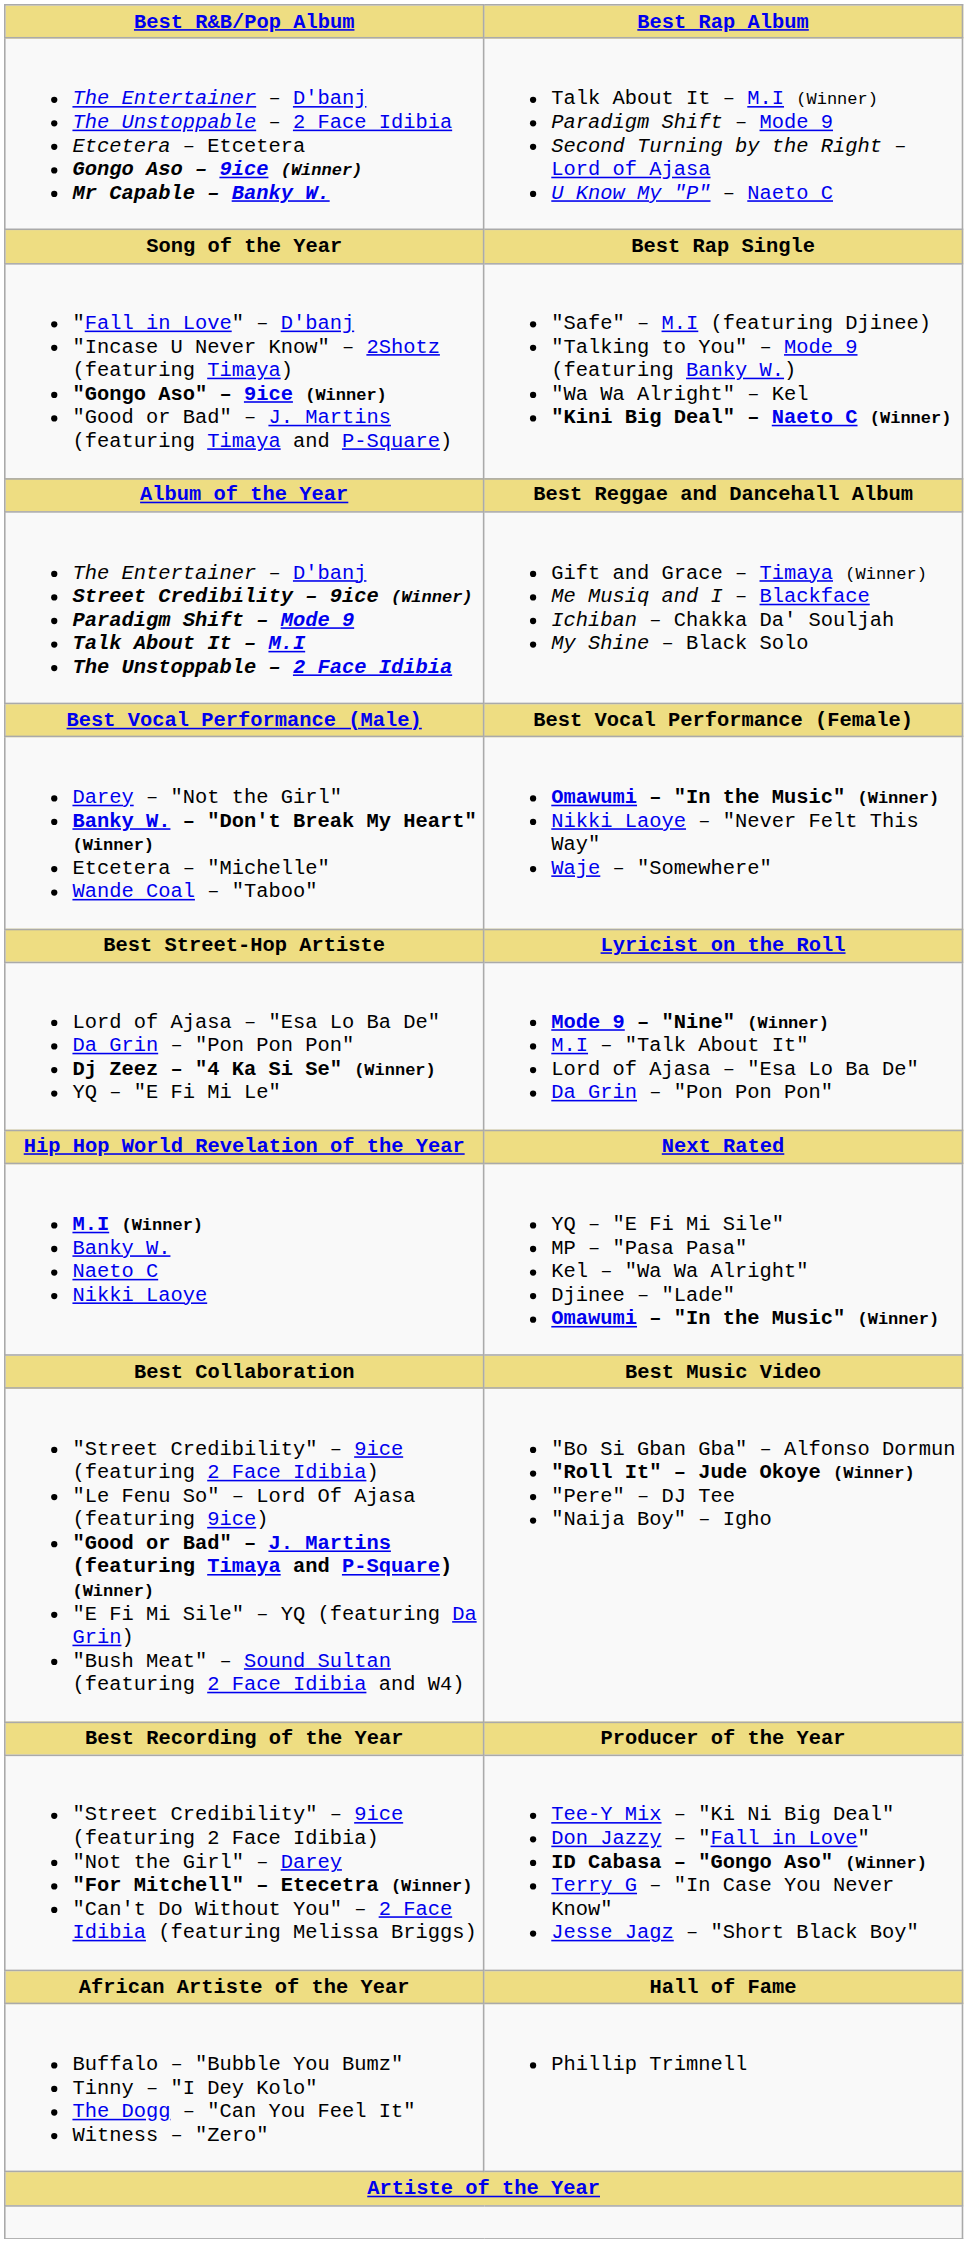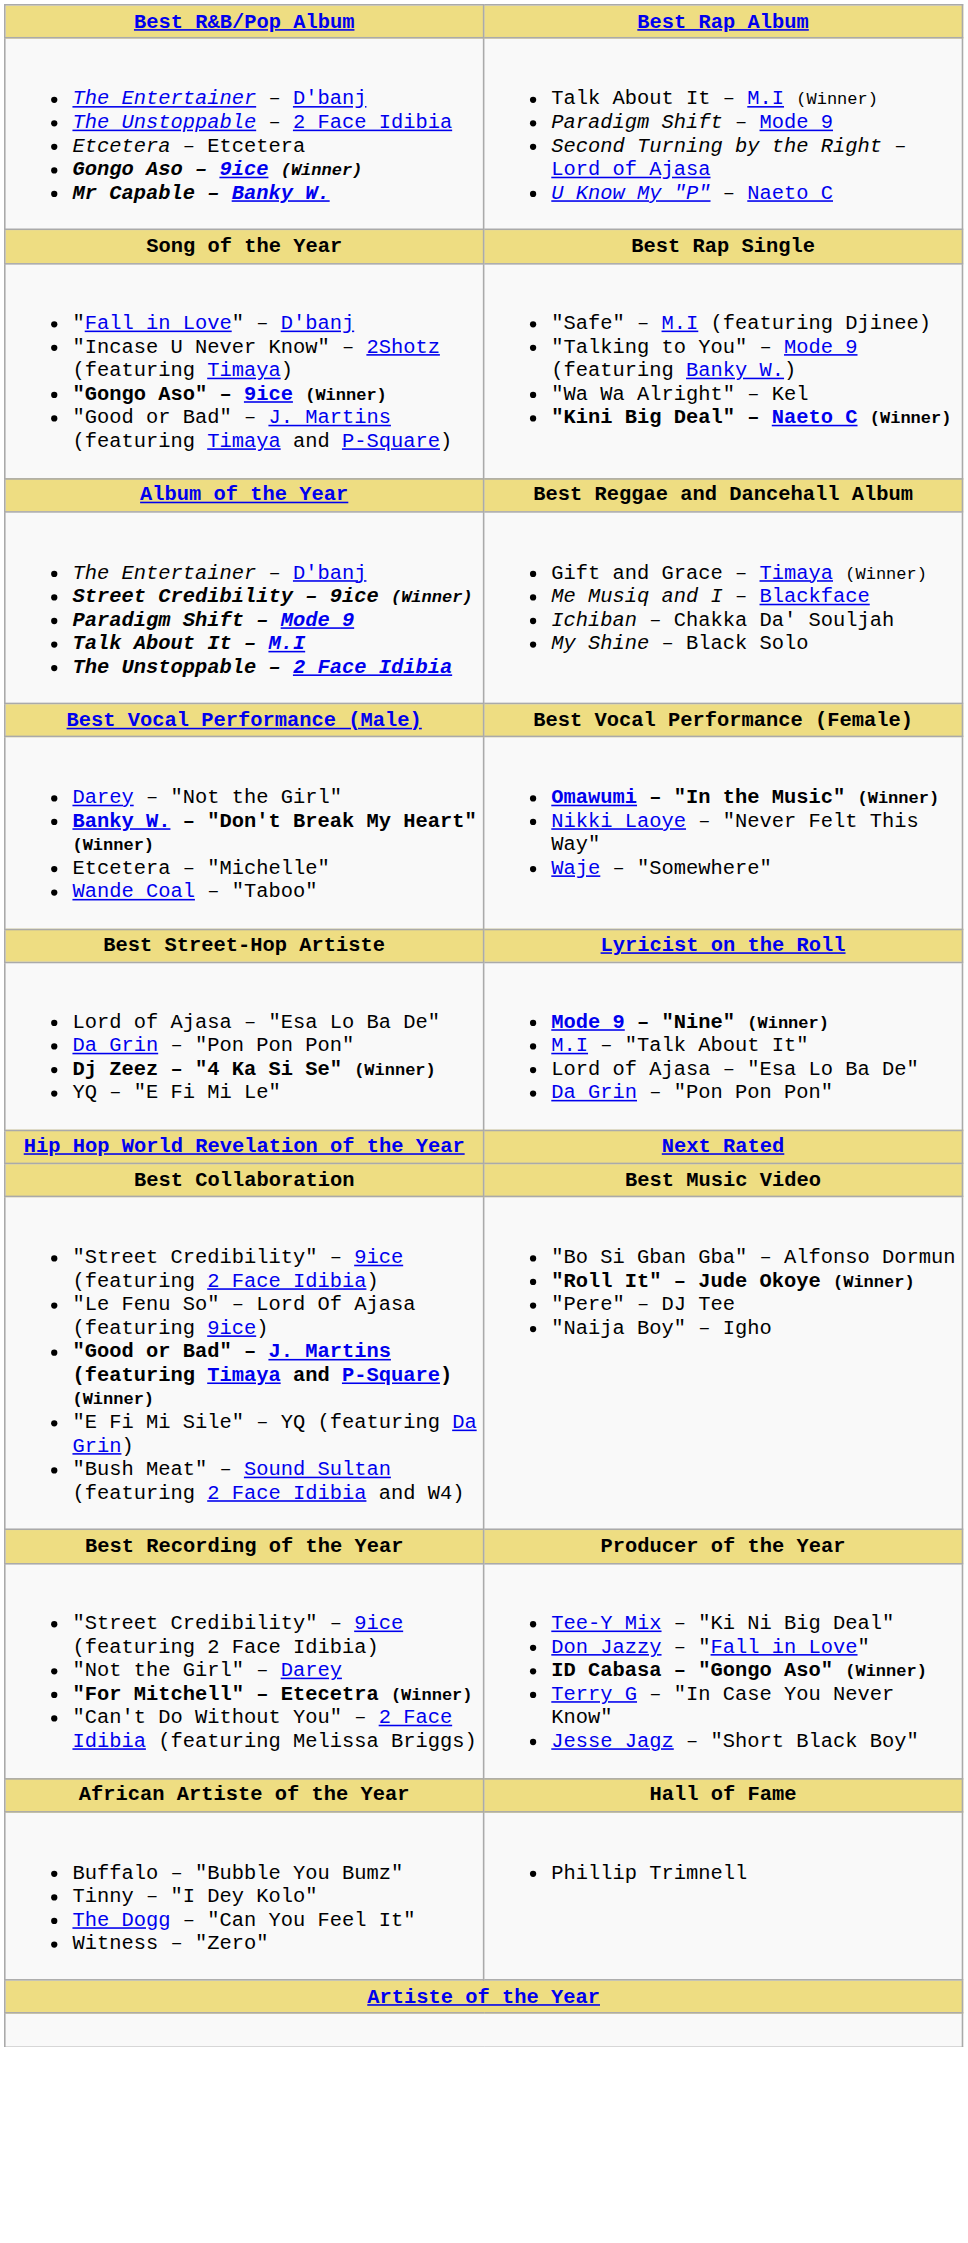- row: (244, 1259)
